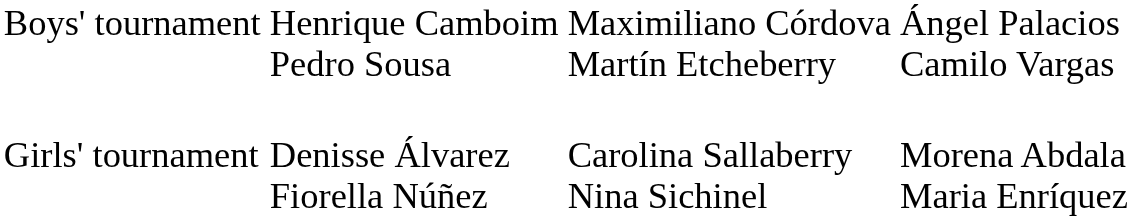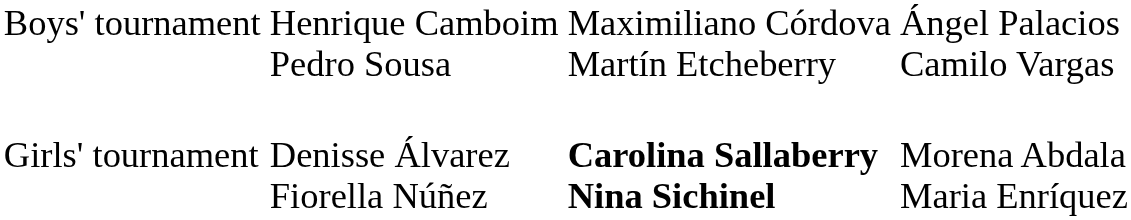(710, 175) normal -> (723, 175) bold
